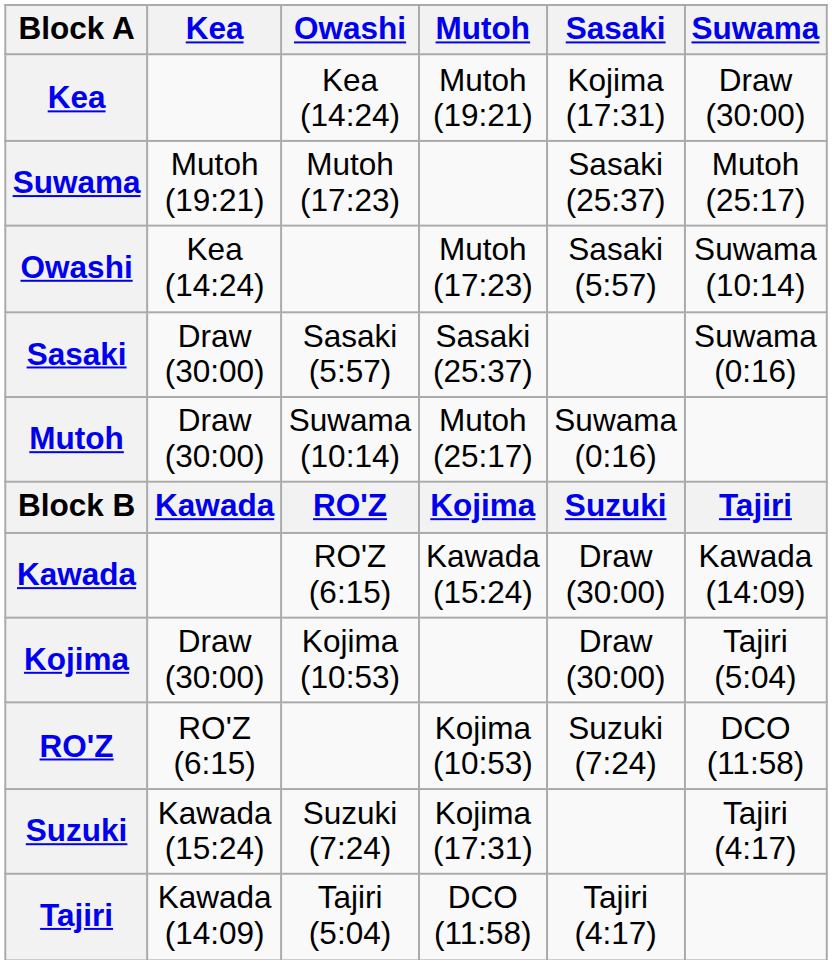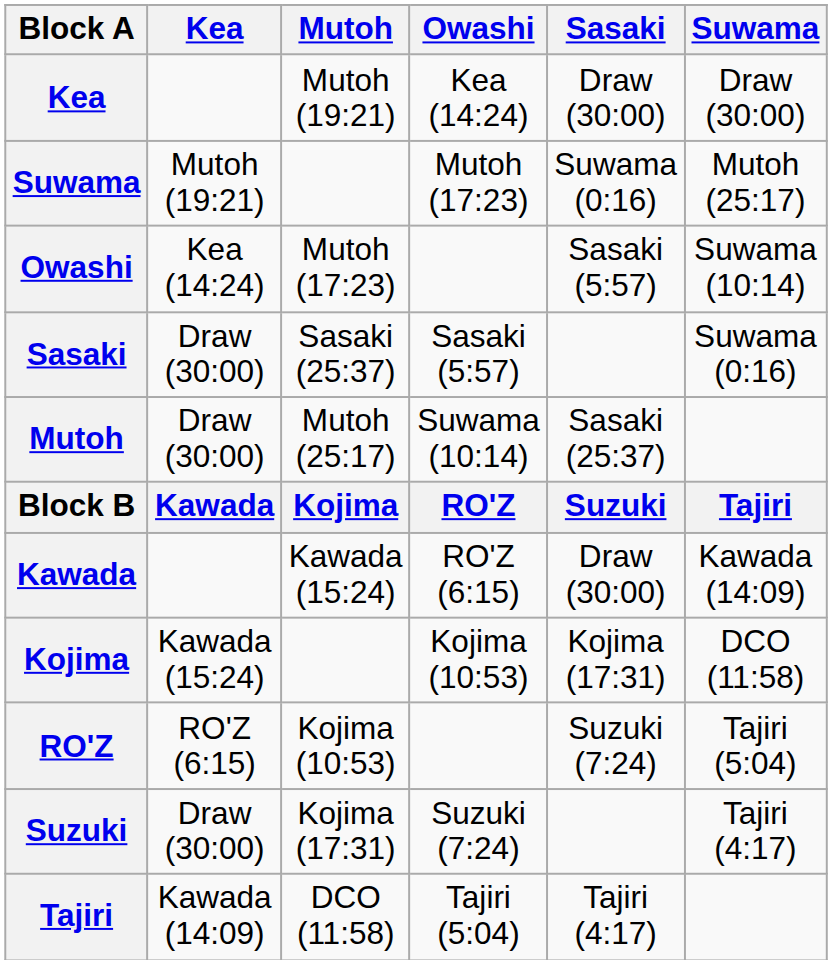columns swapped: (483, 29) <-> (350, 29)
(616, 97) Kojima (17:31) -> (616, 97) Draw (30:00)
(616, 182) Sasaki (25:37) -> (616, 182) Suwama (0:16)
(616, 439) Suwama (0:16) -> (616, 439) Sasaki (25:37)
(215, 659) Draw (30:00) -> (215, 659) Kawada (15:24)
(616, 659) Draw (30:00) -> (616, 659) Kojima (17:31)
(755, 659) Tajiri (5:04) -> (755, 659) DCO (11:58)
(755, 745) DCO (11:58) -> (755, 745) Tajiri (5:04)
(215, 830) Kawada (15:24) -> (215, 830) Draw (30:00)
